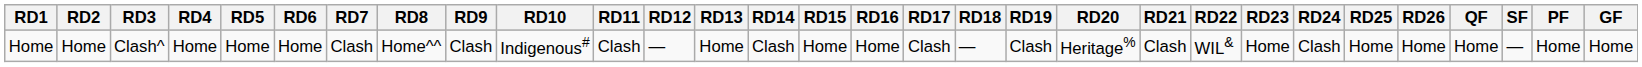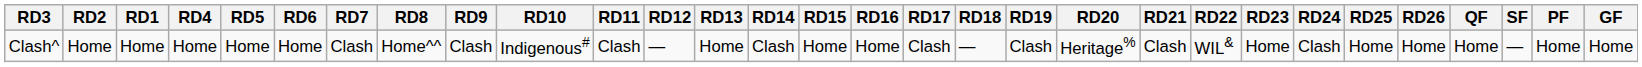columns swapped: (31, 18) <-> (139, 18)
